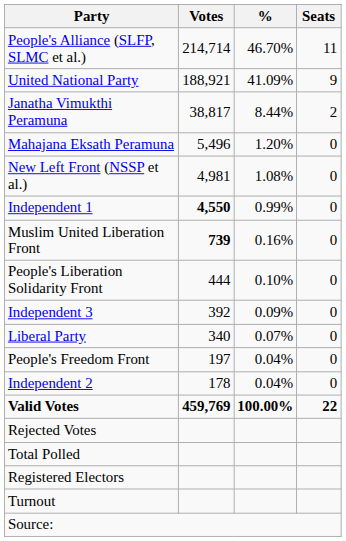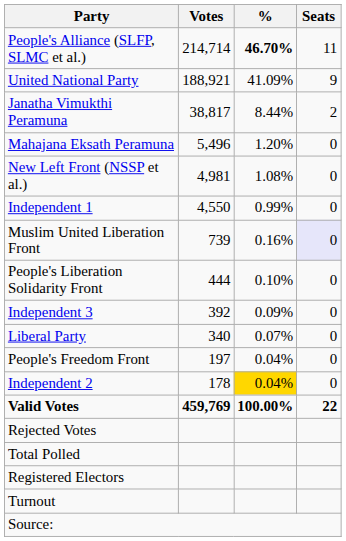(270, 48) normal -> (269, 48) bold
(214, 208) bold -> (214, 208) normal
(219, 240) bold -> (219, 240) normal
(334, 240) no background -> (334, 240) lavender background
(274, 383) no background -> (274, 383) gold background
